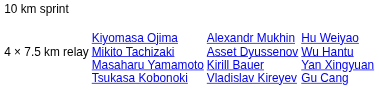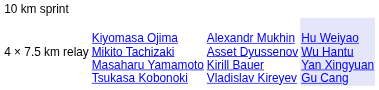(338, 58) no background -> (338, 58) lavender background
